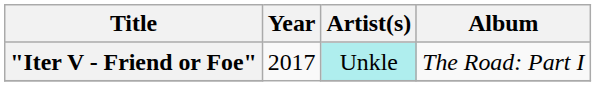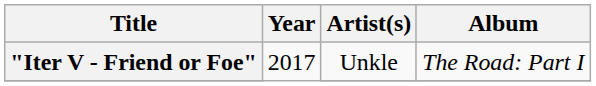(369, 61) paleturquoise background -> (369, 61) no background
